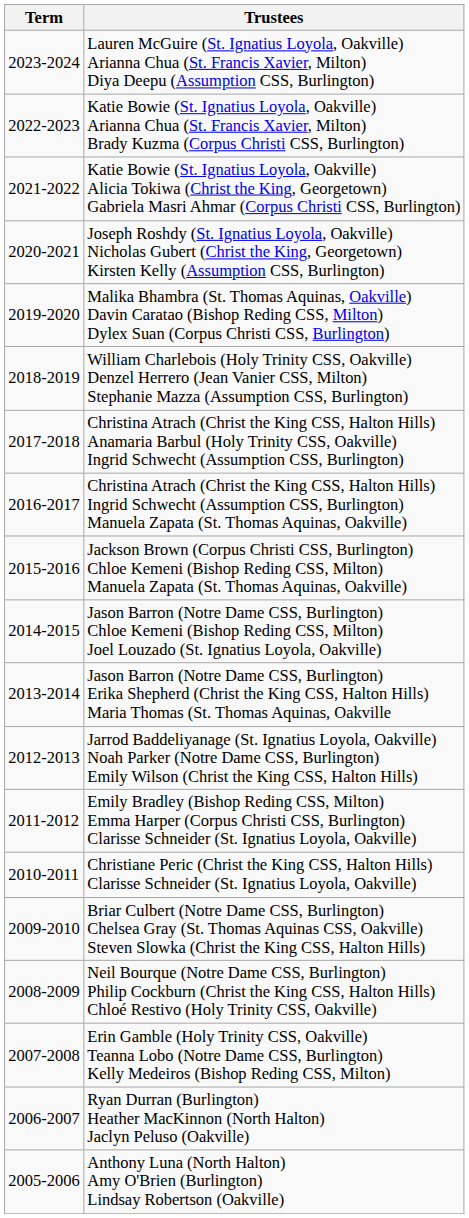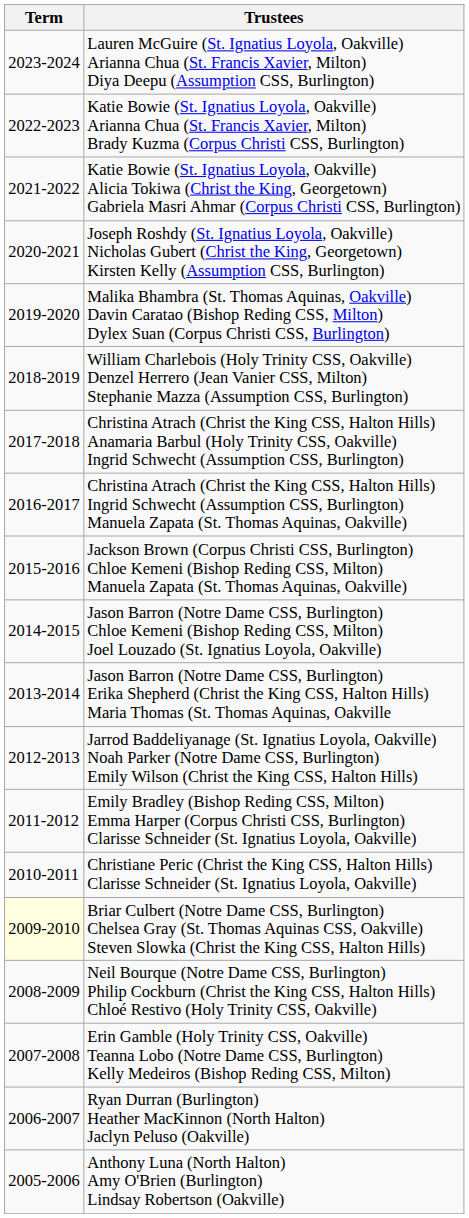(44, 928) no background -> (44, 928) lightyellow background
